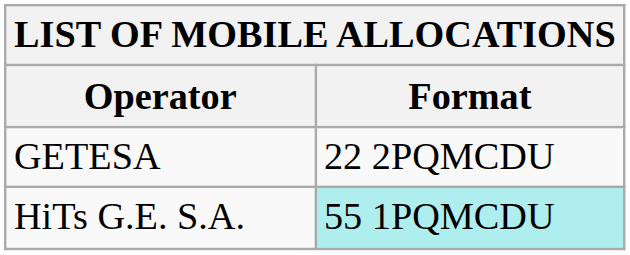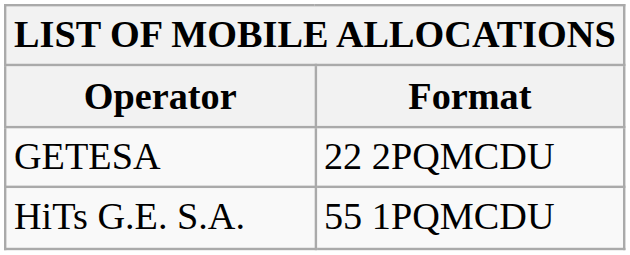(439, 216) paleturquoise background -> (439, 216) no background
